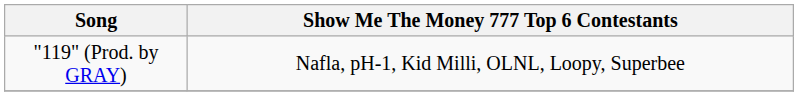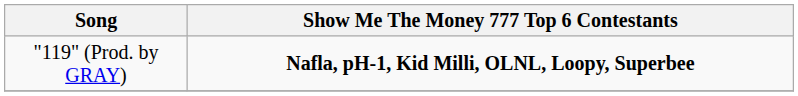(490, 63) normal -> (490, 63) bold
